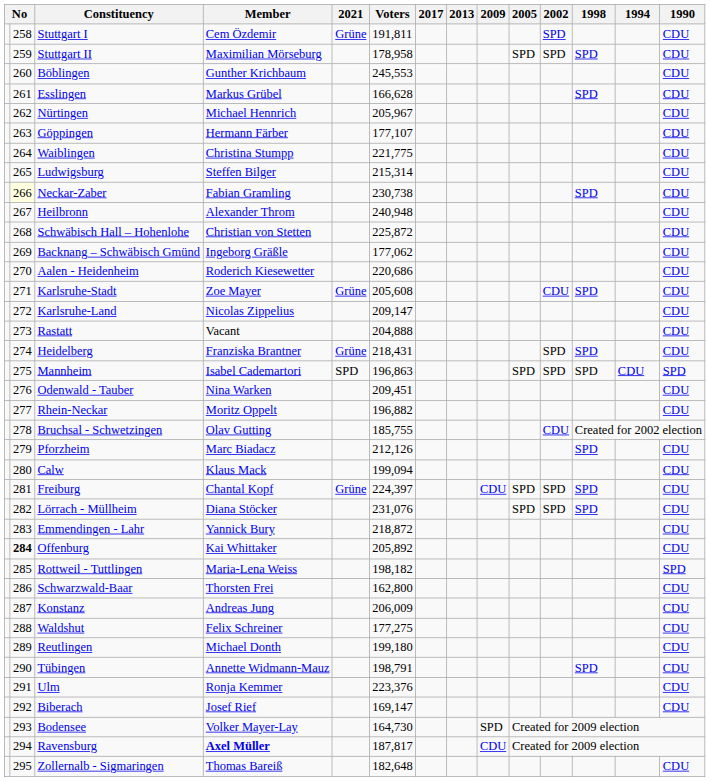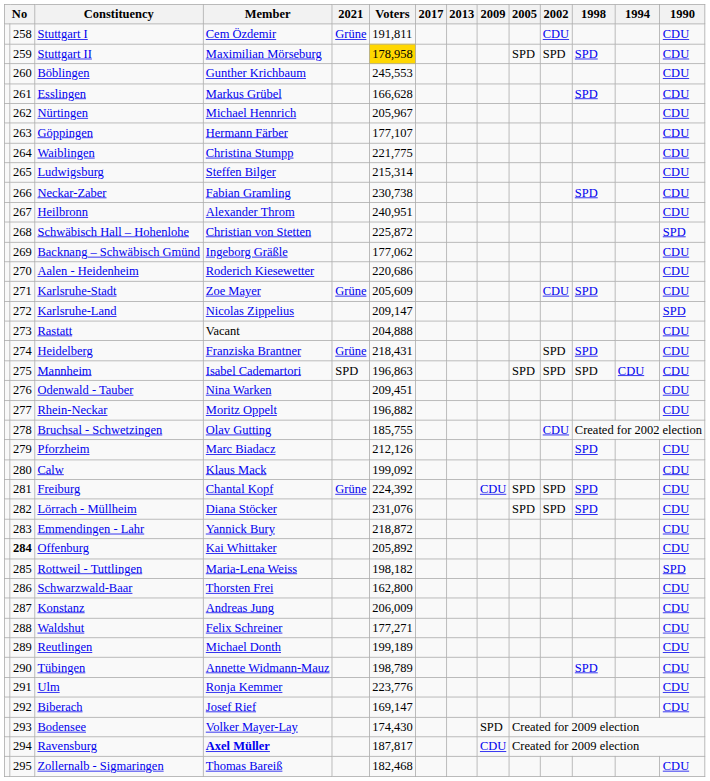(554, 34) SPD -> (556, 34) CDU
(392, 53) no background -> (392, 53) gold background
(22, 192) lightyellow background -> (22, 192) no background
(392, 212) 240,948 -> (392, 212) 240,951
(676, 232) CDU -> (674, 232) SPD
(392, 291) 205,608 -> (392, 291) 205,609
(676, 311) CDU -> (674, 311) SPD
(674, 370) SPD -> (676, 370) CDU
(392, 469) 199,094 -> (392, 469) 199,092
(392, 489) 224,397 -> (392, 489) 224,392
(392, 627) 177,275 -> (392, 627) 177,271
(392, 647) 199,180 -> (392, 647) 199,189
(392, 667) 198,791 -> (392, 667) 198,789
(392, 687) 223,376 -> (392, 687) 223,776
(392, 726) 164,730 -> (392, 726) 174,430
(392, 766) 182,648 -> (392, 766) 182,468
